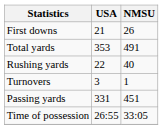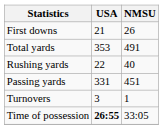rows swapped: (36, 98) <-> (29, 81)
(106, 115) normal -> (107, 115) bold
